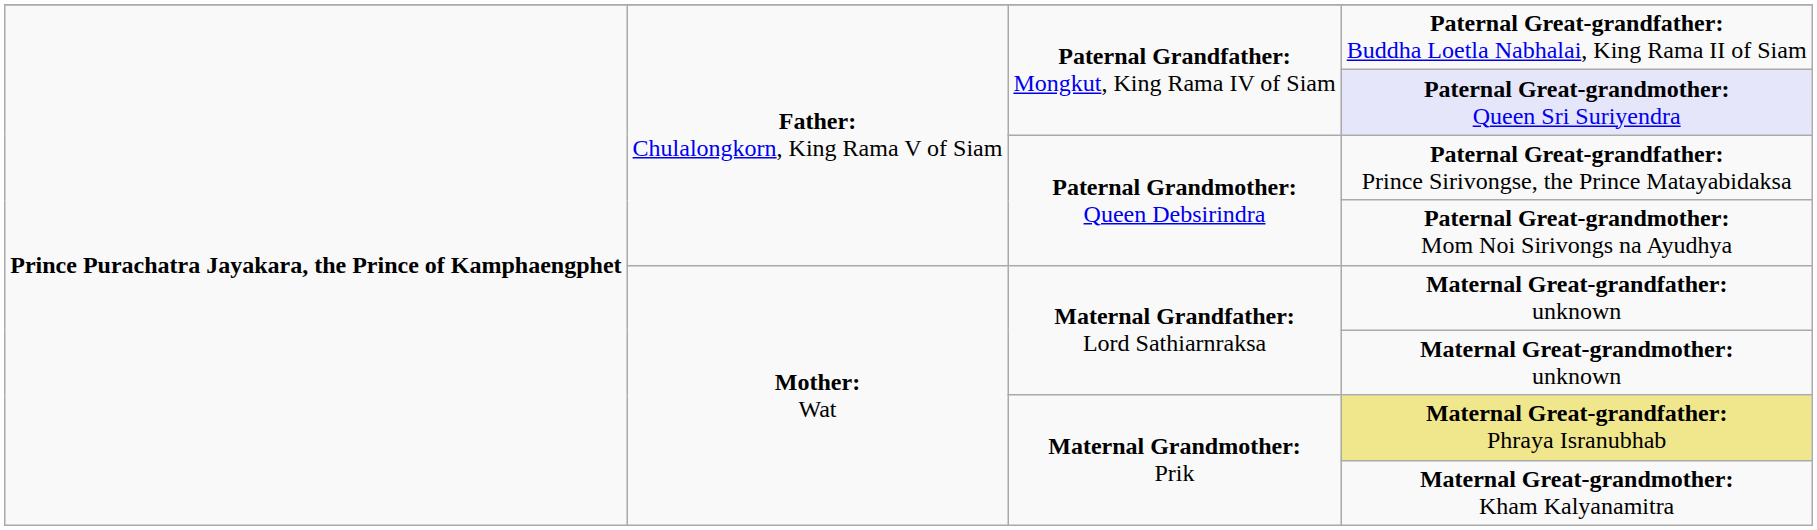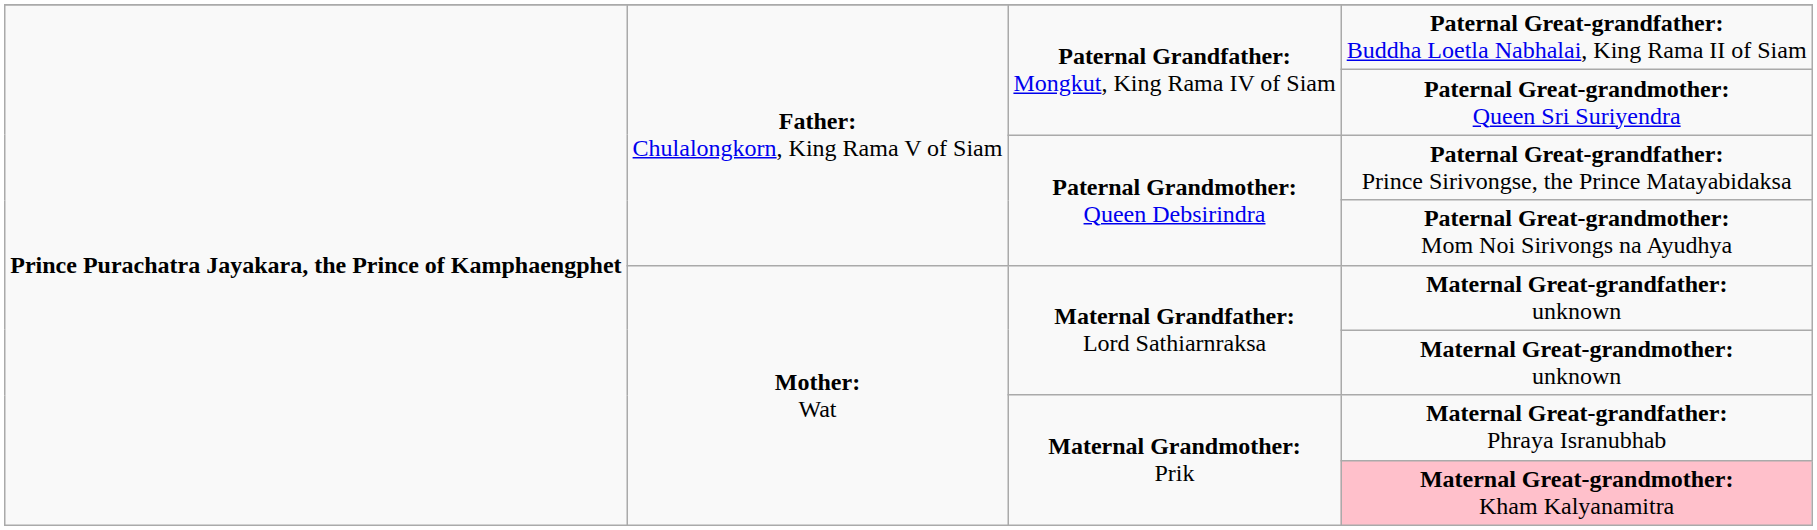(1577, 102) lavender background -> (1577, 102) no background
(1577, 427) khaki background -> (1577, 427) no background
(1577, 492) no background -> (1577, 492) pink background
